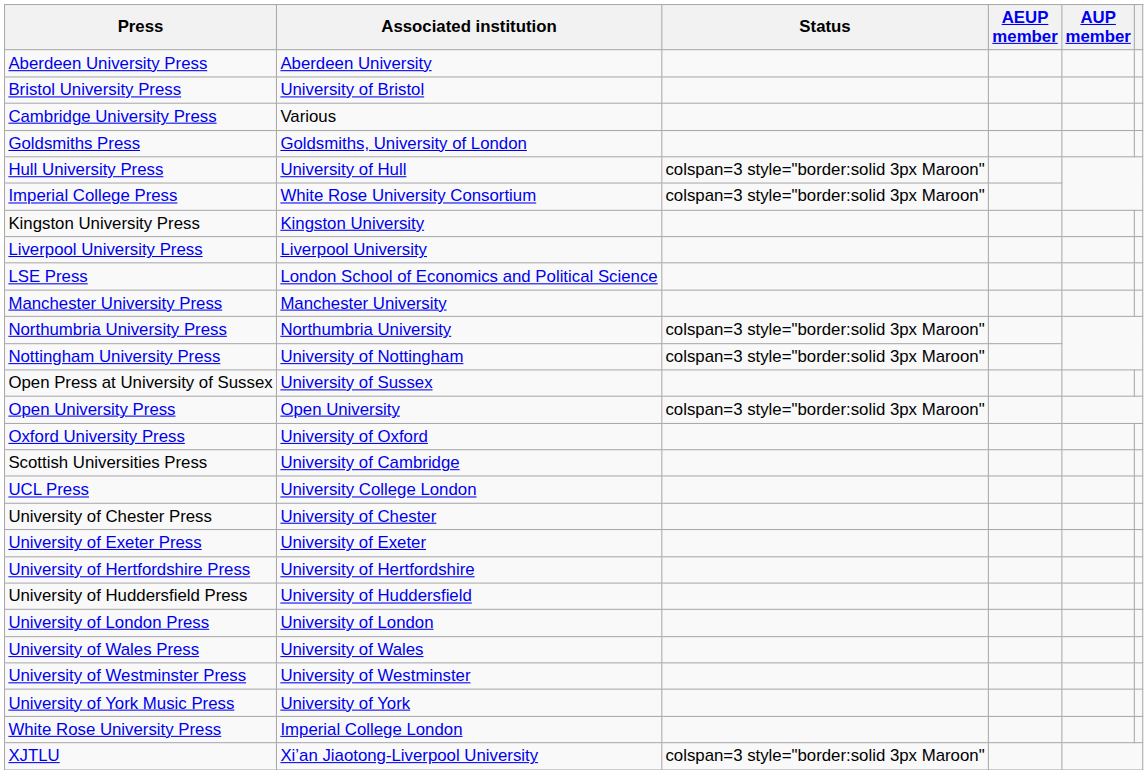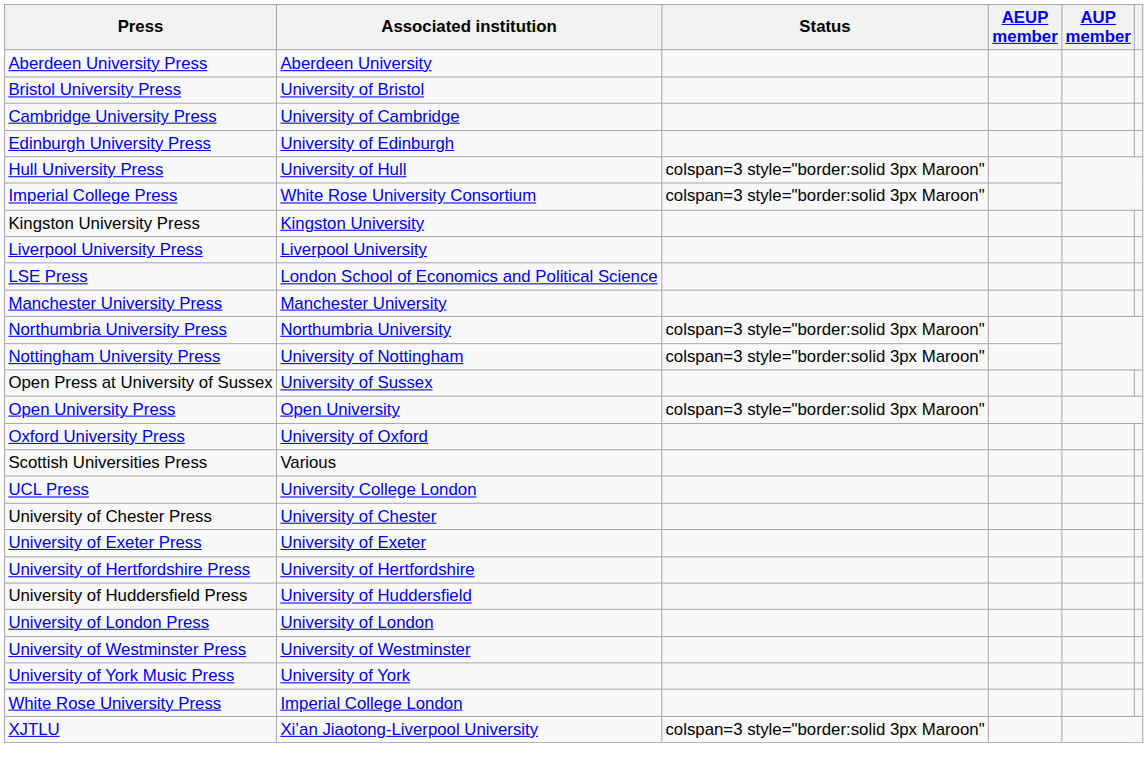(308, 116) Various -> (370, 116) University of Cambridge
+ row: (110, 143)
- row: (74, 143)
(370, 463) University of Cambridge -> (308, 463) Various
- row: (104, 649)
